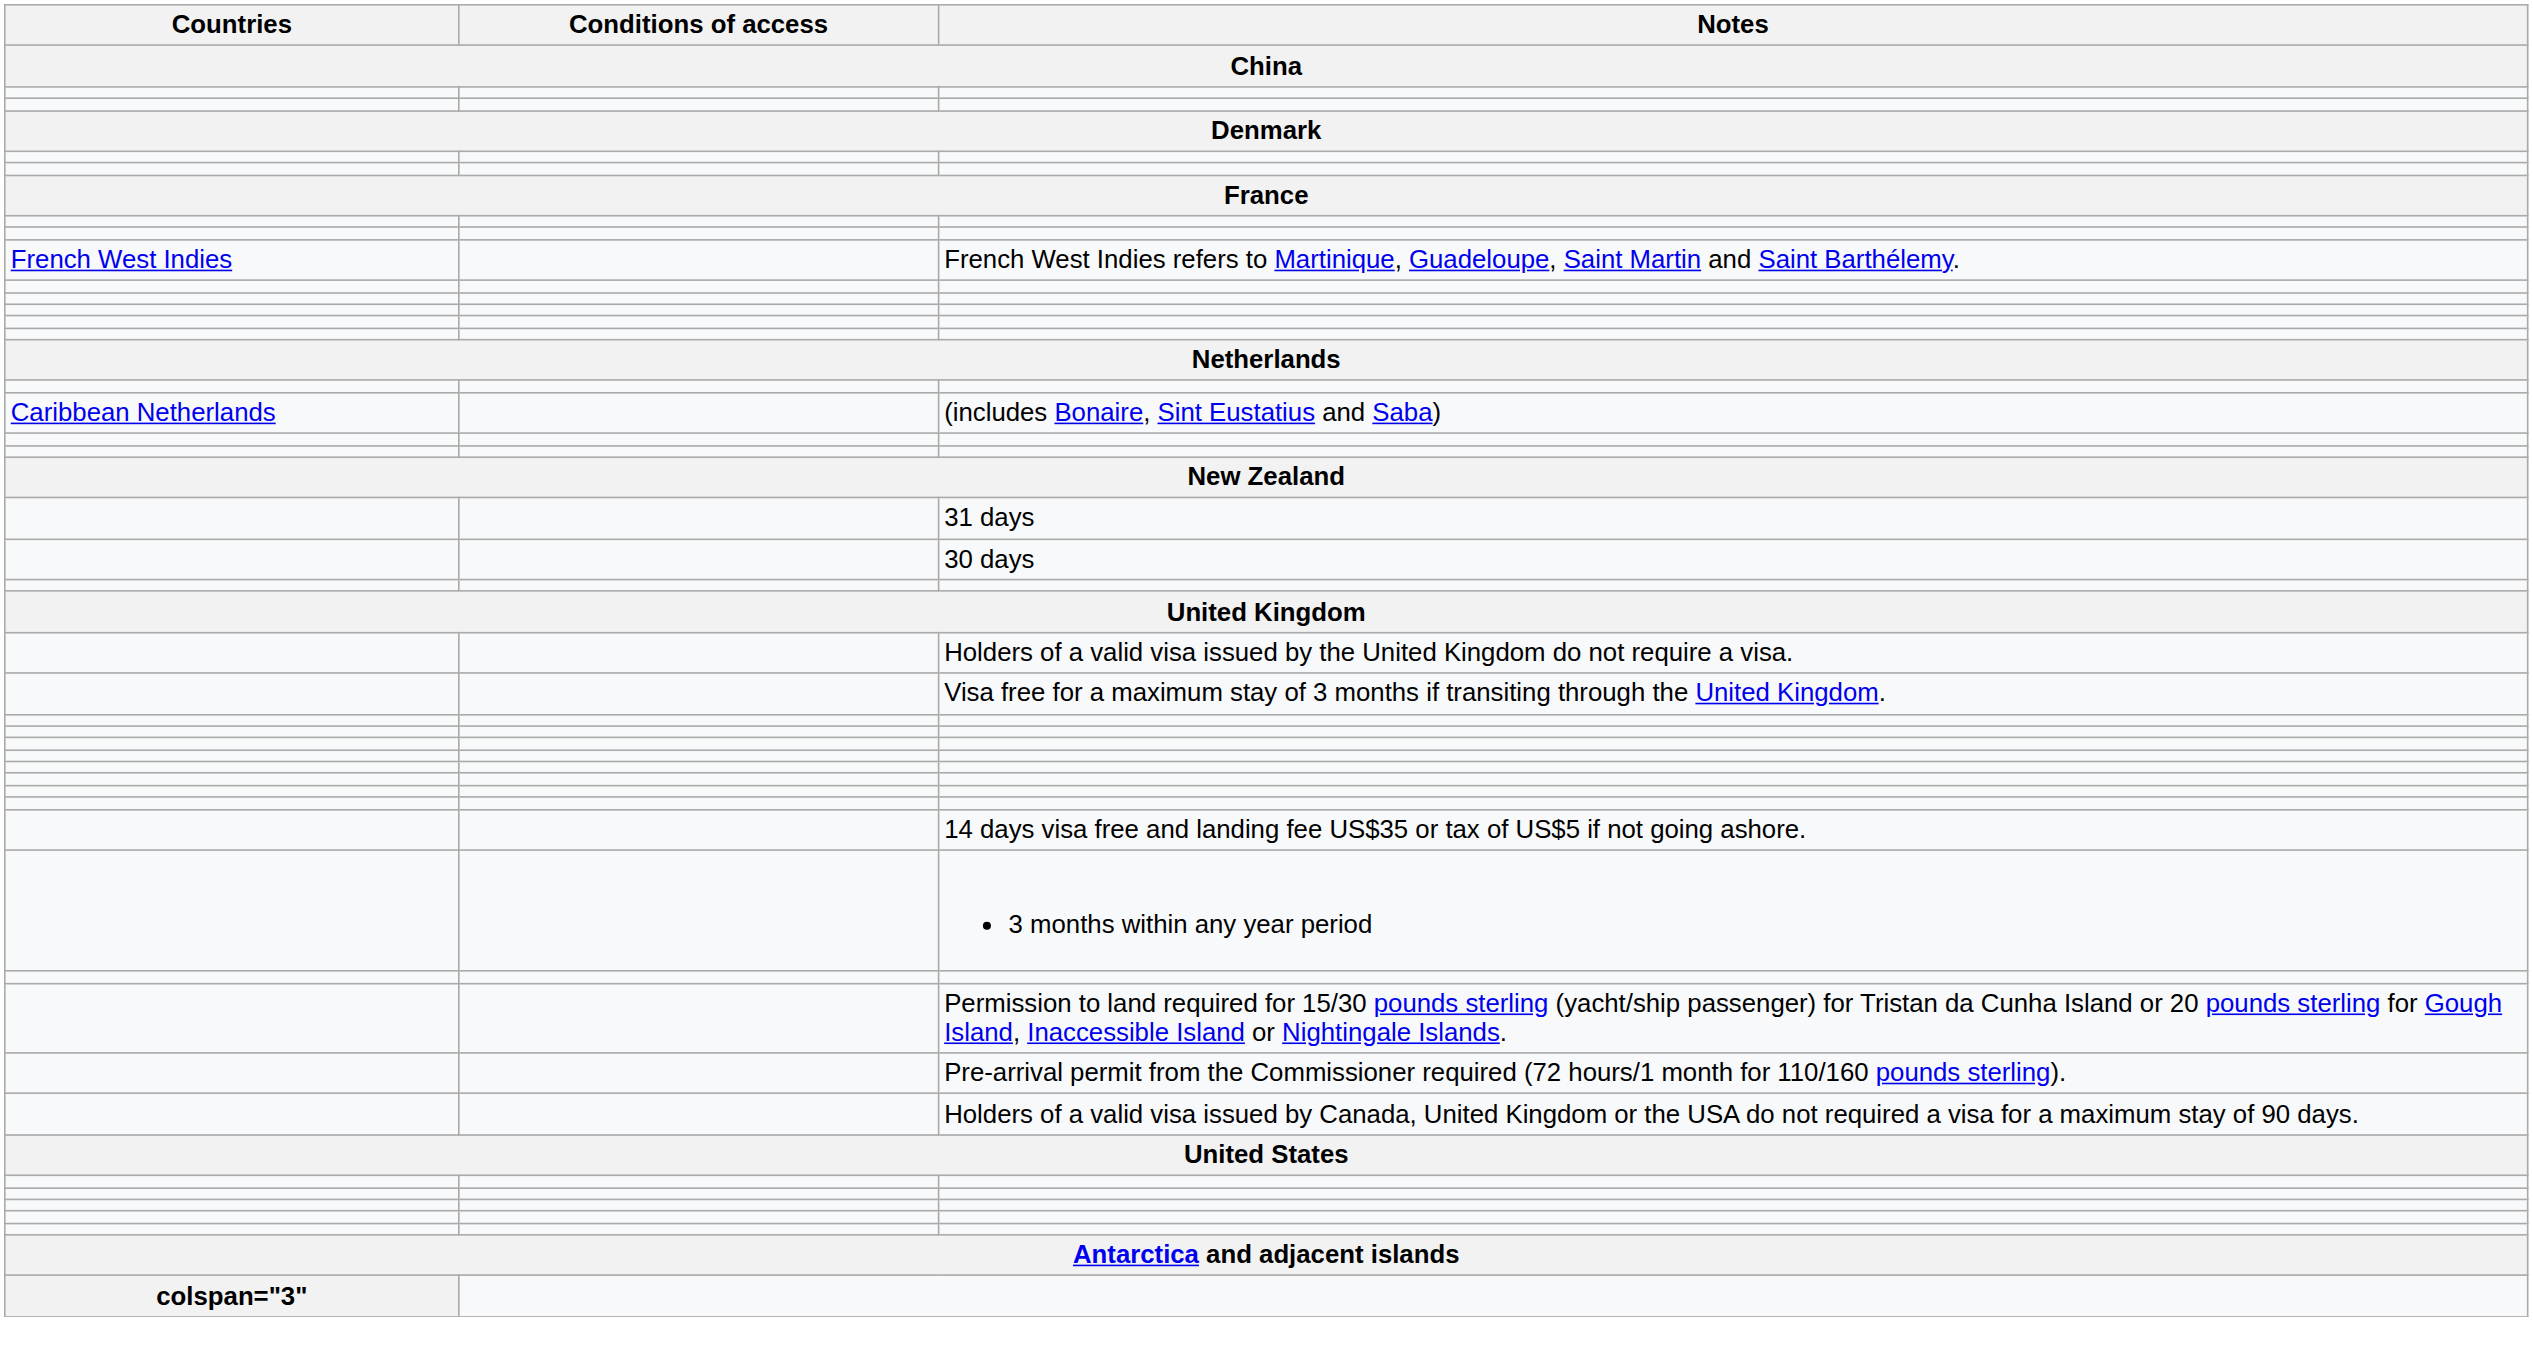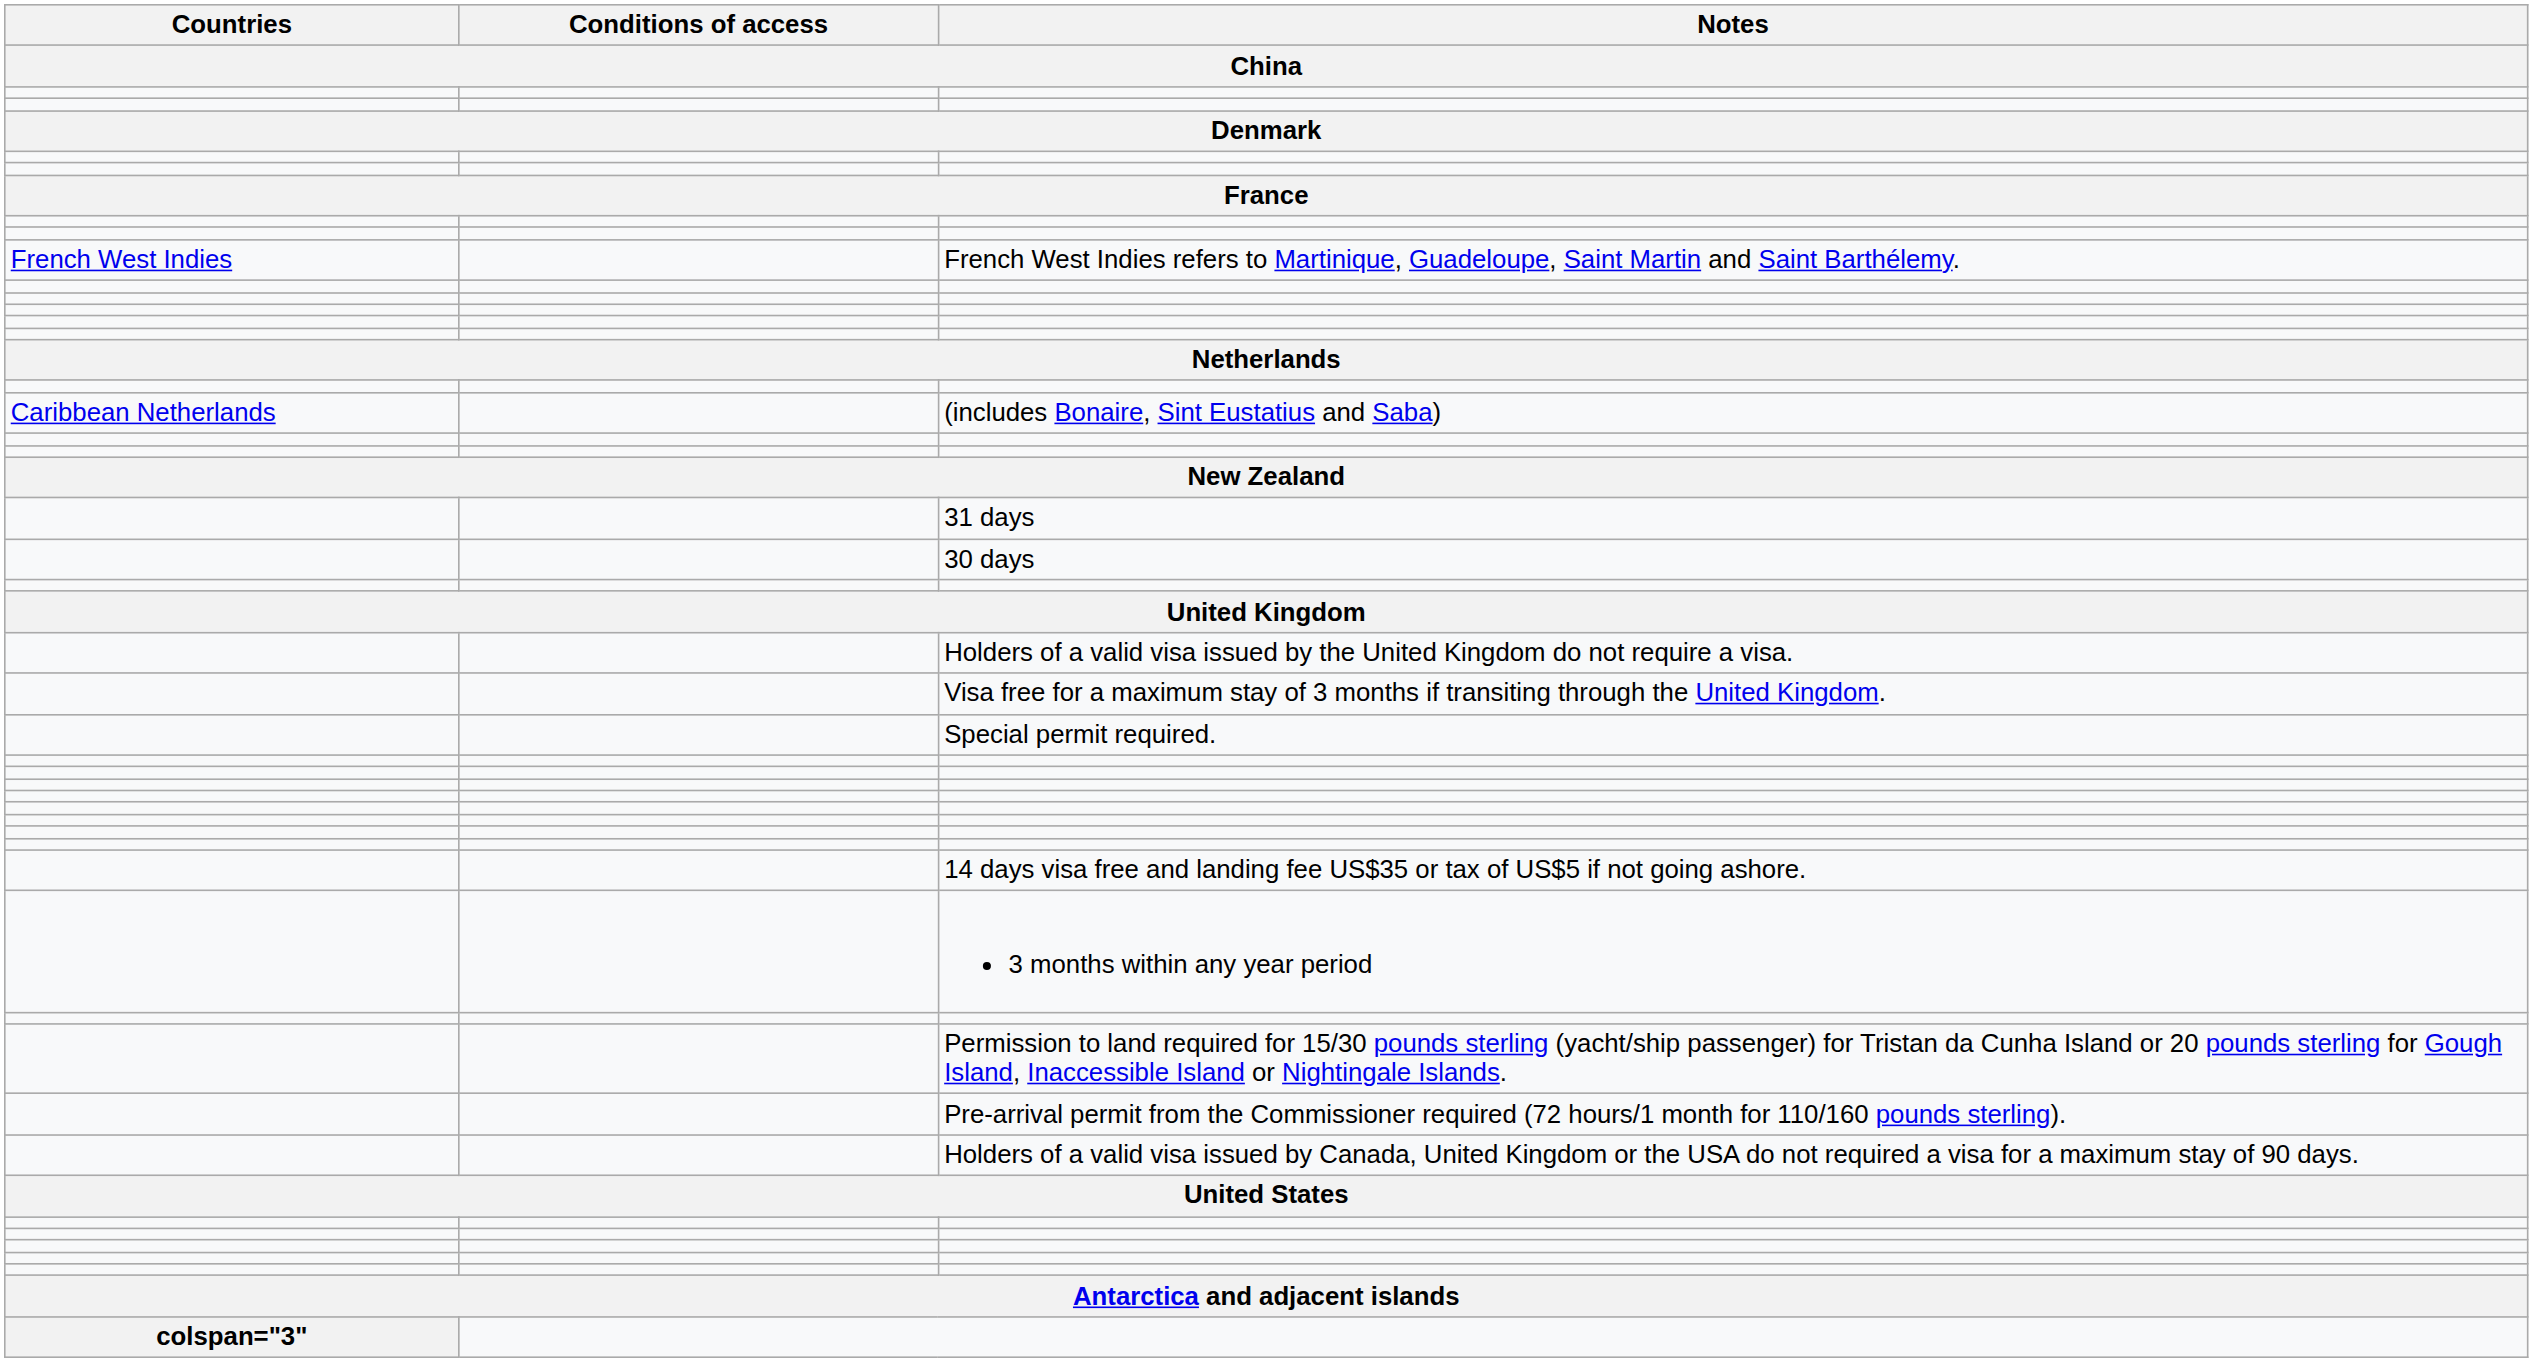+ row: (232, 734)
